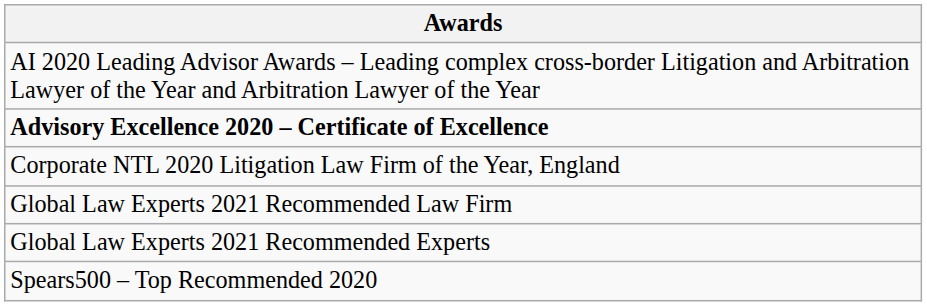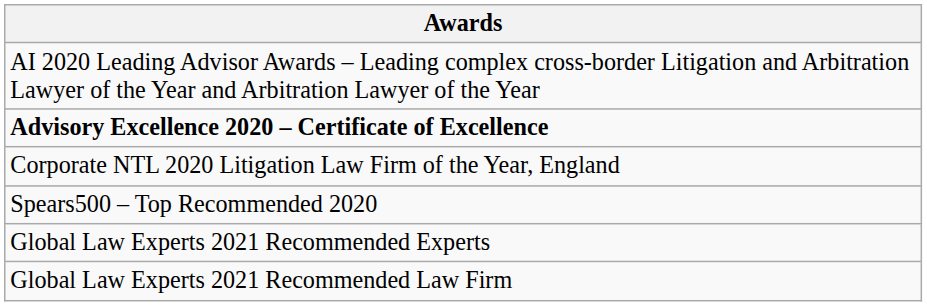(261, 204) Global Law Experts 2021 Recommended Law Firm -> (194, 204) Spears500 – Top Recommended 2020
(194, 280) Spears500 – Top Recommended 2020 -> (261, 280) Global Law Experts 2021 Recommended Law Firm
